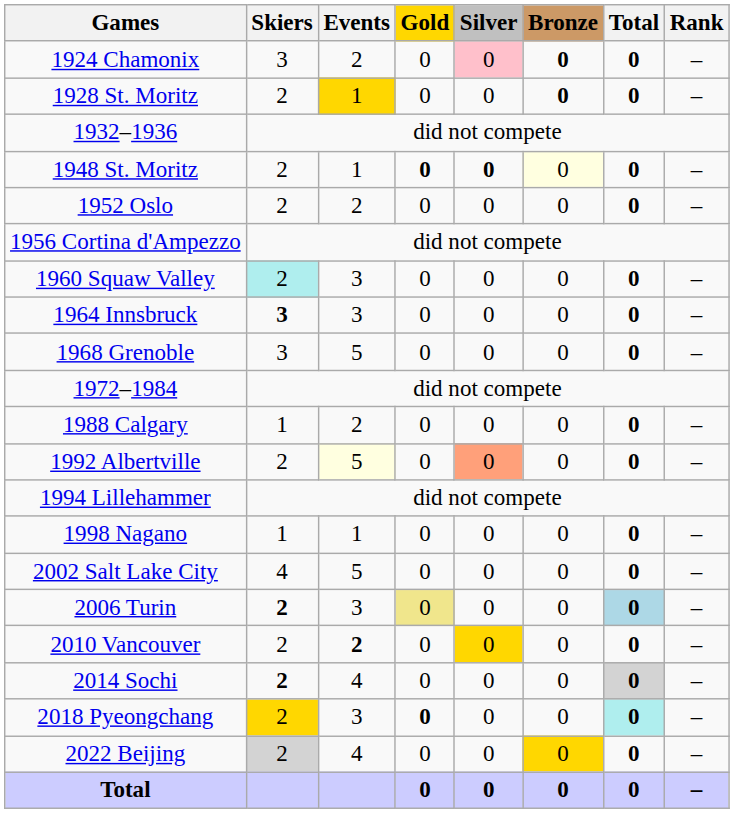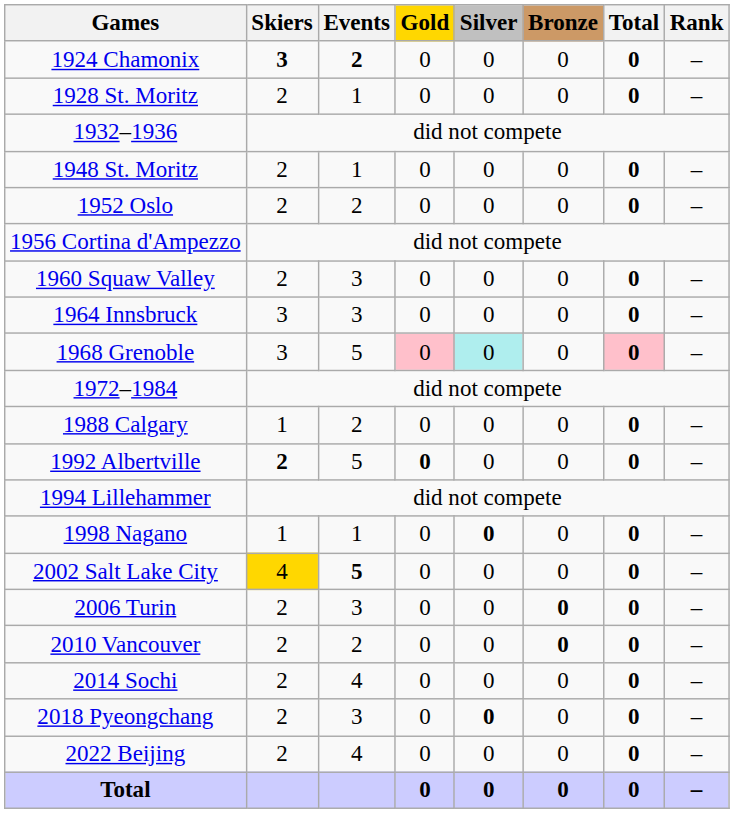(282, 59) normal -> (282, 59) bold
(357, 59) normal -> (357, 59) bold
(489, 59) pink background -> (489, 59) no background
(563, 59) bold -> (563, 59) normal
(357, 95) gold background -> (357, 95) no background
(563, 95) bold -> (563, 95) normal
(425, 168) bold -> (425, 168) normal
(489, 168) bold -> (489, 168) normal
(563, 168) lightyellow background -> (563, 168) no background
(282, 278) paleturquoise background -> (282, 278) no background
(282, 315) bold -> (282, 315) normal
(425, 351) no background -> (425, 351) pink background
(489, 351) no background -> (489, 351) paleturquoise background
(634, 351) no background -> (634, 351) pink background
(282, 461) normal -> (282, 461) bold
(357, 461) lightyellow background -> (357, 461) no background
(425, 461) normal -> (425, 461) bold
(489, 461) lightsalmon background -> (489, 461) no background
(489, 534) normal -> (489, 534) bold
(282, 570) no background -> (282, 570) gold background
(357, 570) normal -> (357, 570) bold
(282, 607) bold -> (282, 607) normal
(425, 607) khaki background -> (425, 607) no background
(563, 607) normal -> (563, 607) bold
(634, 607) lightblue background -> (634, 607) no background
(357, 643) bold -> (357, 643) normal
(489, 643) gold background -> (489, 643) no background
(563, 643) normal -> (563, 643) bold
(282, 680) bold -> (282, 680) normal
(634, 680) lightgrey background -> (634, 680) no background
(282, 717) gold background -> (282, 717) no background
(425, 717) bold -> (425, 717) normal
(489, 717) normal -> (489, 717) bold
(634, 717) paleturquoise background -> (634, 717) no background
(282, 753) lightgrey background -> (282, 753) no background
(563, 753) gold background -> (563, 753) no background
